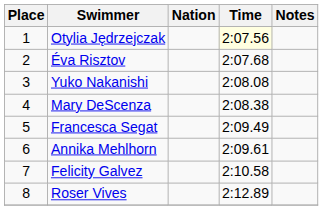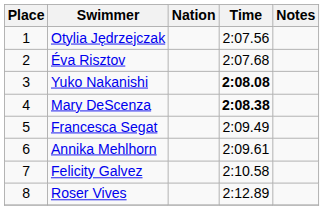(245, 37) lightyellow background -> (246, 37) no background
(245, 82) normal -> (246, 82) bold
(245, 104) normal -> (246, 104) bold
